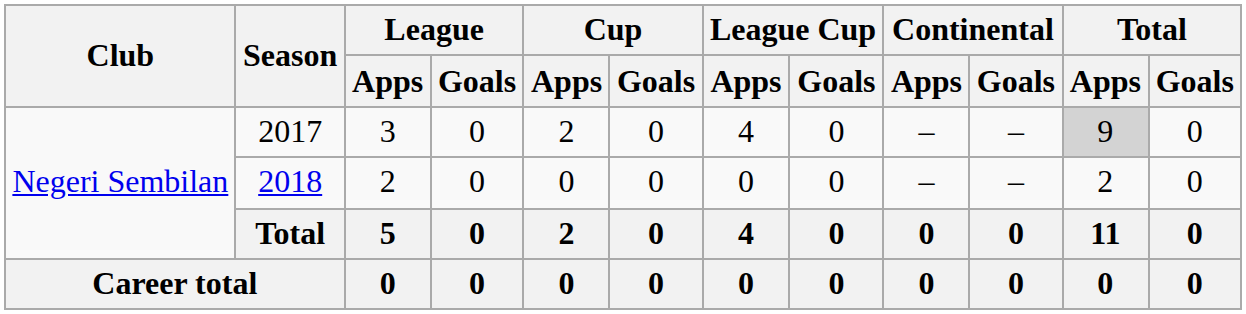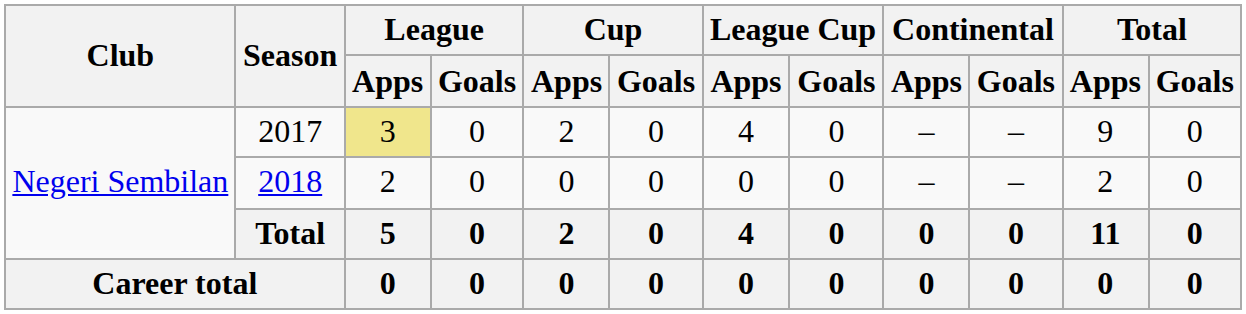(388, 131) no background -> (388, 131) khaki background
(1105, 131) lightgrey background -> (1105, 131) no background
